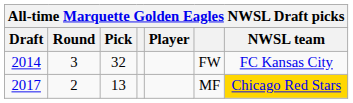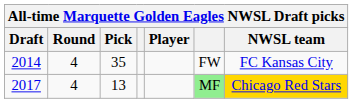(74, 62) 3 -> (74, 62) 4
(118, 62) 32 -> (118, 62) 35
(74, 86) 2 -> (74, 86) 4
(210, 86) no background -> (210, 86) lightgreen background
